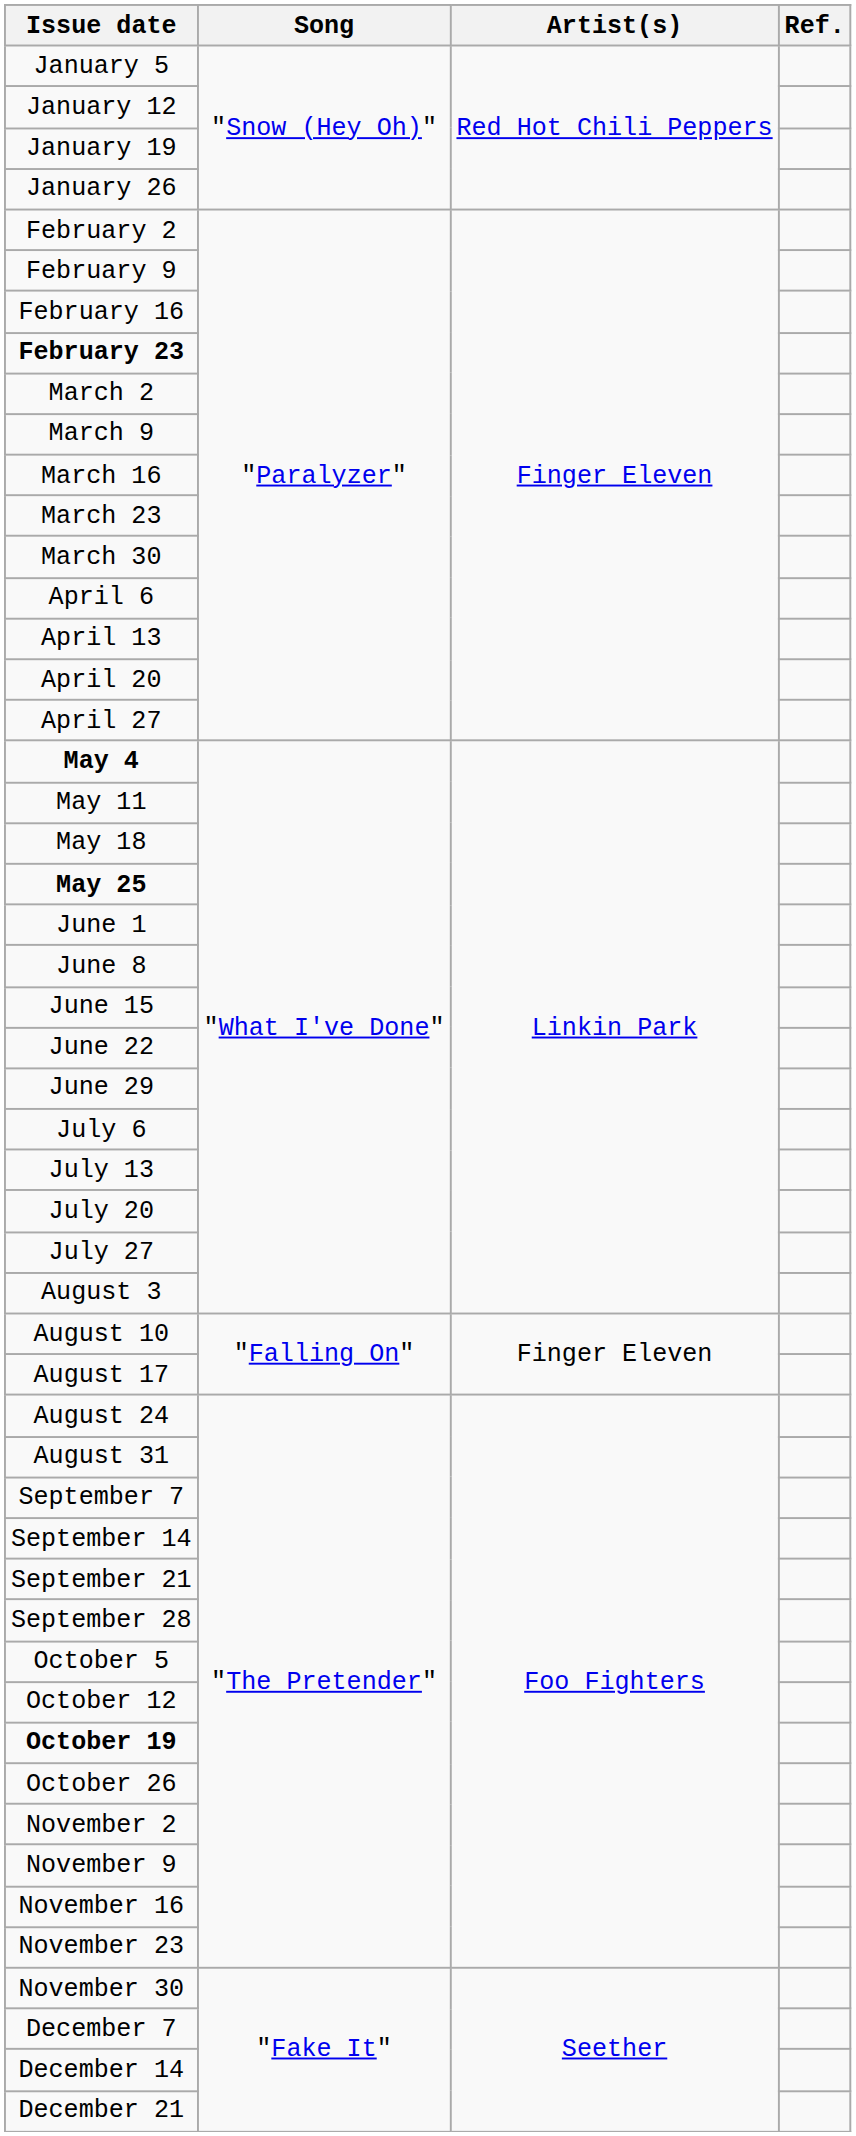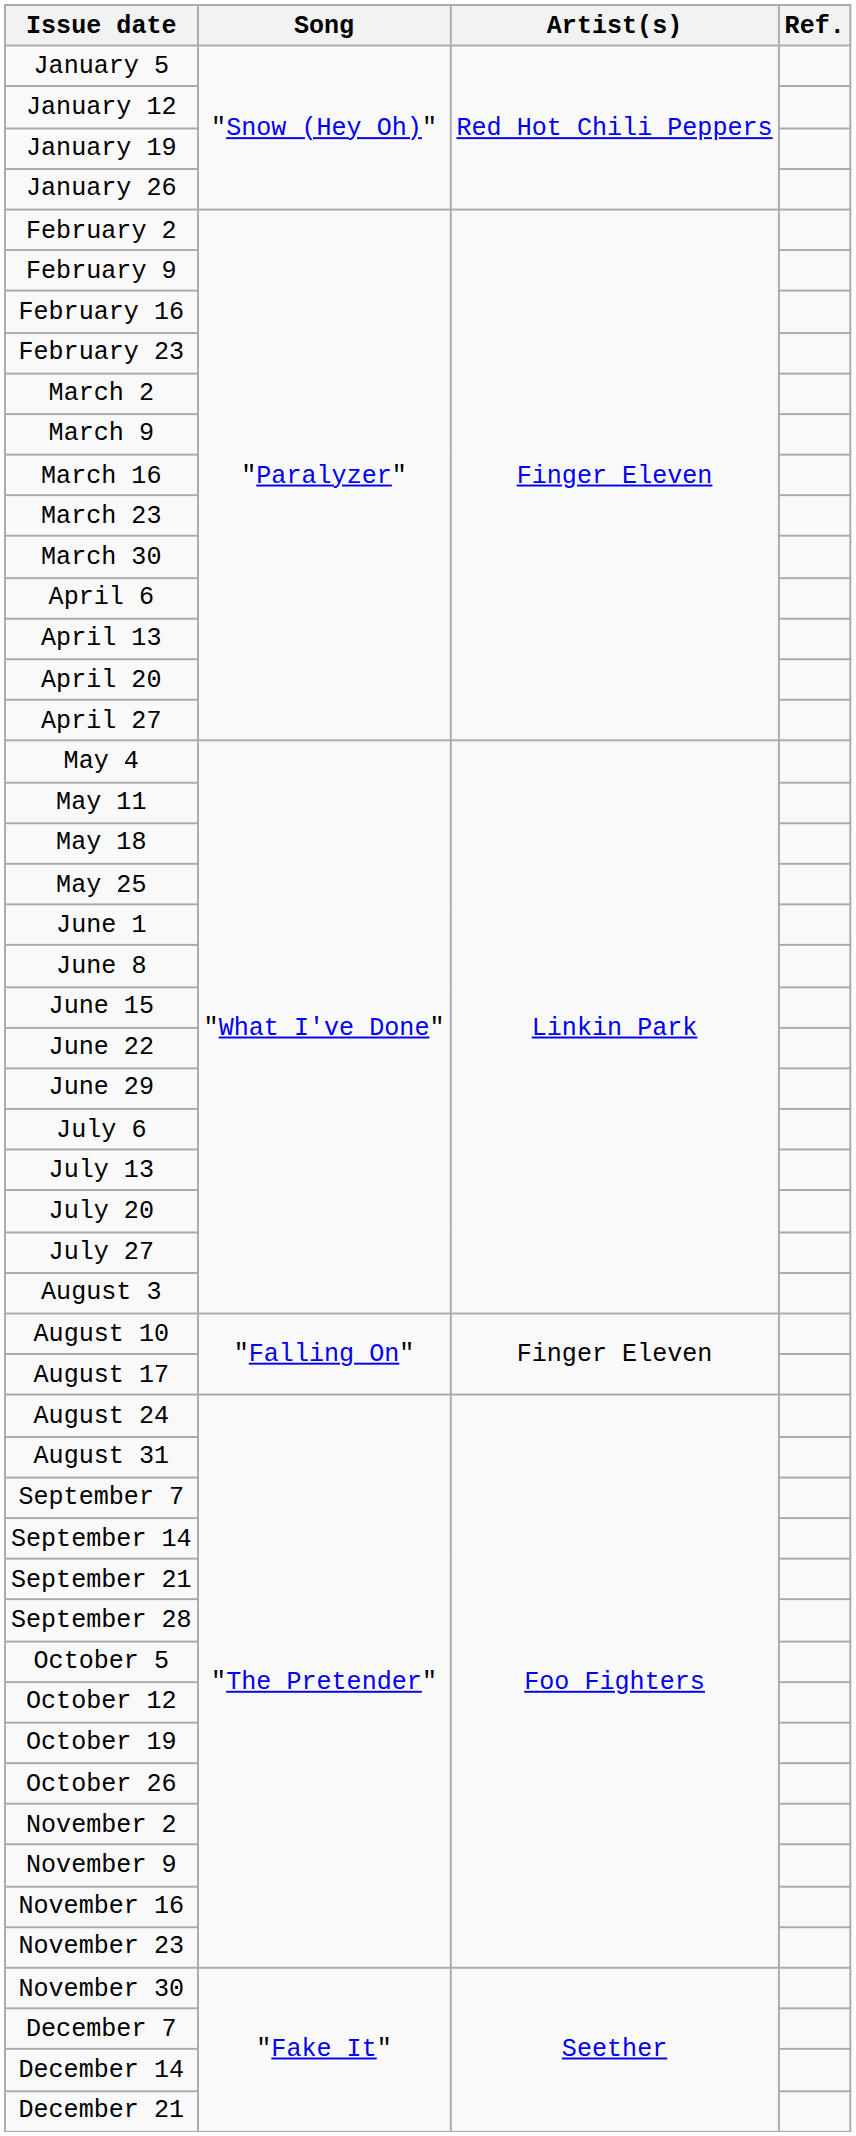(101, 353) bold -> (101, 353) normal
(101, 761) bold -> (101, 761) normal
(101, 884) bold -> (101, 884) normal
(101, 1743) bold -> (101, 1743) normal
